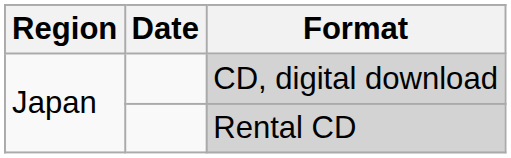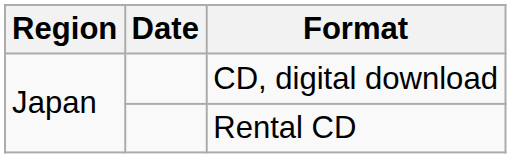(356, 78) lightgrey background -> (356, 78) no background
(285, 127) lightgrey background -> (285, 127) no background
